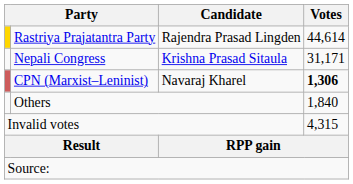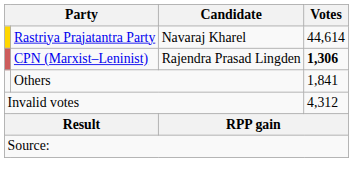(231, 37) Rajendra Prasad Lingden -> (204, 37) Navaraj Kharel
- row: (60, 59)
(204, 80) Navaraj Kharel -> (231, 59) Rajendra Prasad Lingden
(323, 102) 1,840 -> (323, 80) 1,841
(323, 124) 4,315 -> (323, 102) 4,312
